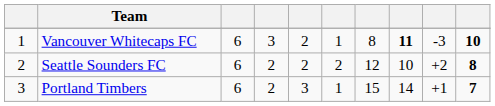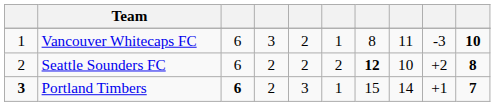(406, 40) bold -> (406, 40) normal
(372, 64) normal -> (372, 64) bold
(21, 88) normal -> (21, 88) bold
(238, 88) normal -> (238, 88) bold
